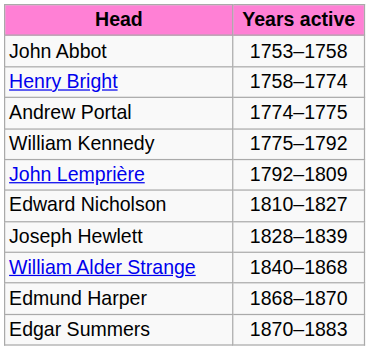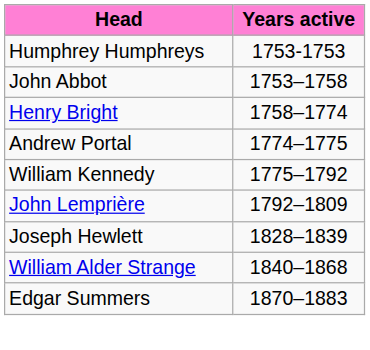+ row: (107, 50)
- row: (88, 205)
- row: (78, 298)
